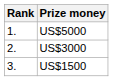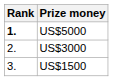(12, 31) normal -> (12, 31) bold
